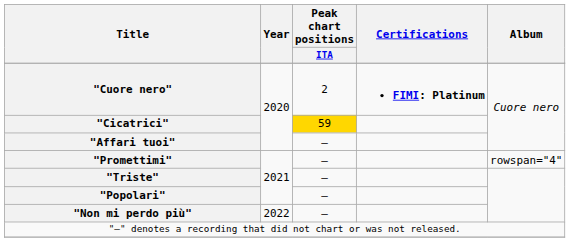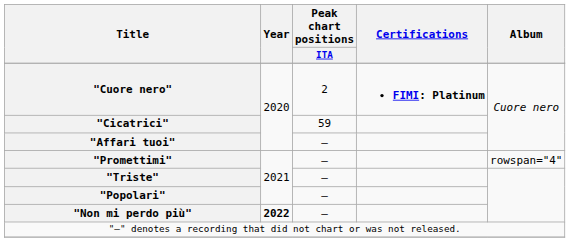(324, 124) gold background -> (324, 124) no background
(277, 213) normal -> (277, 213) bold
